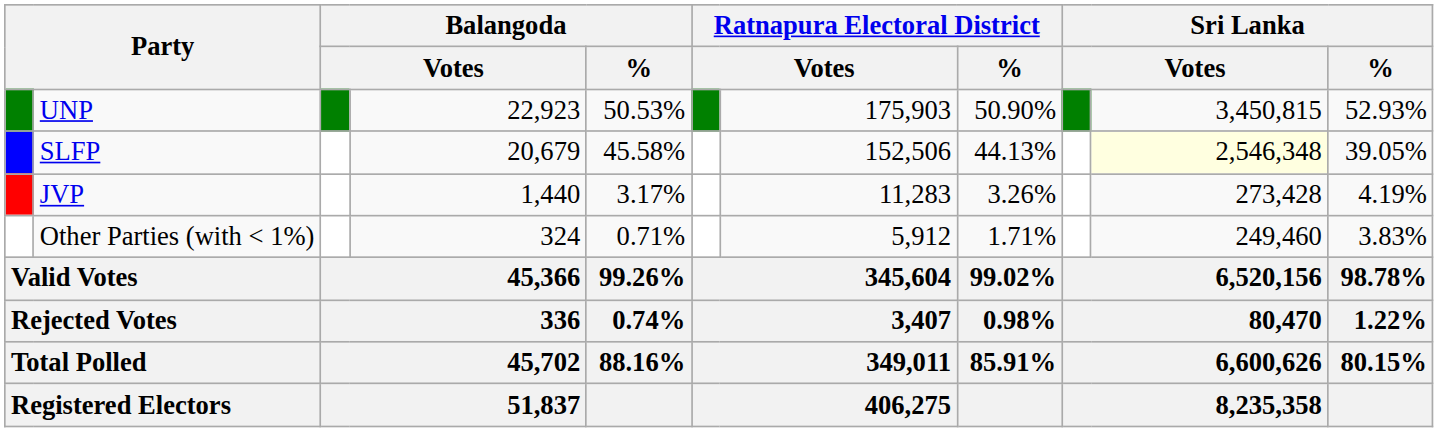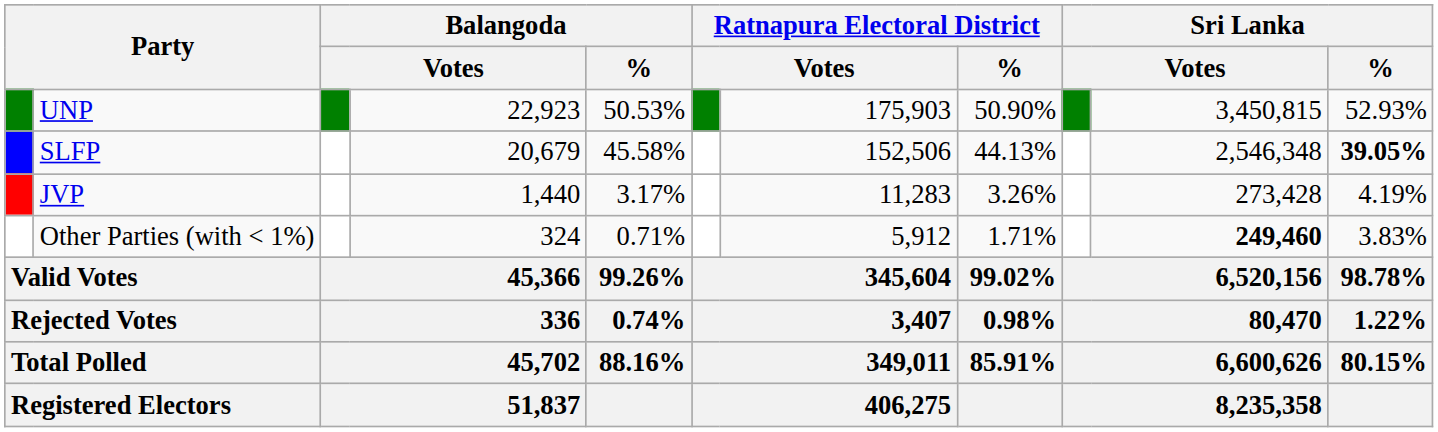(1269, 151) lightyellow background -> (1269, 151) no background
(1386, 151) normal -> (1384, 151) bold
(1279, 236) normal -> (1279, 236) bold
